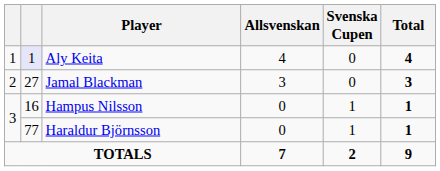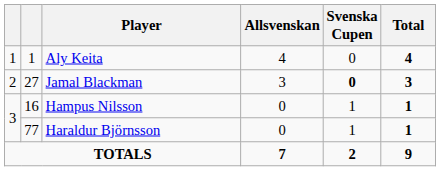(32, 58) lavender background -> (32, 58) no background
(352, 82) normal -> (352, 82) bold
